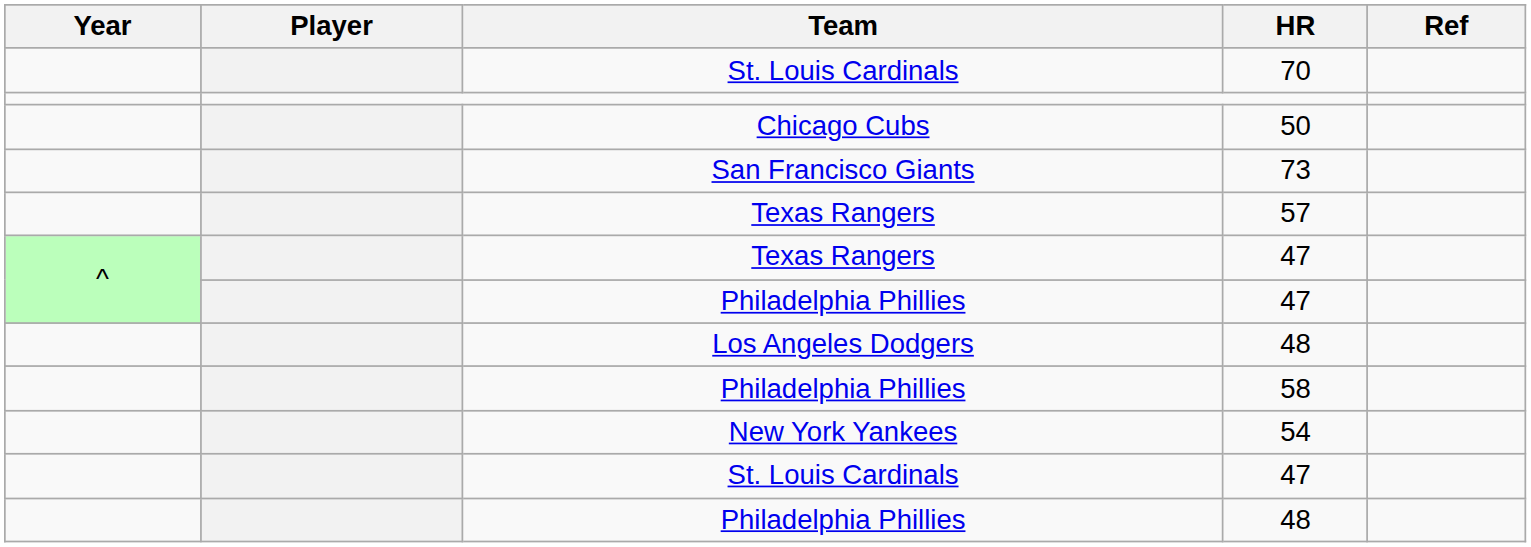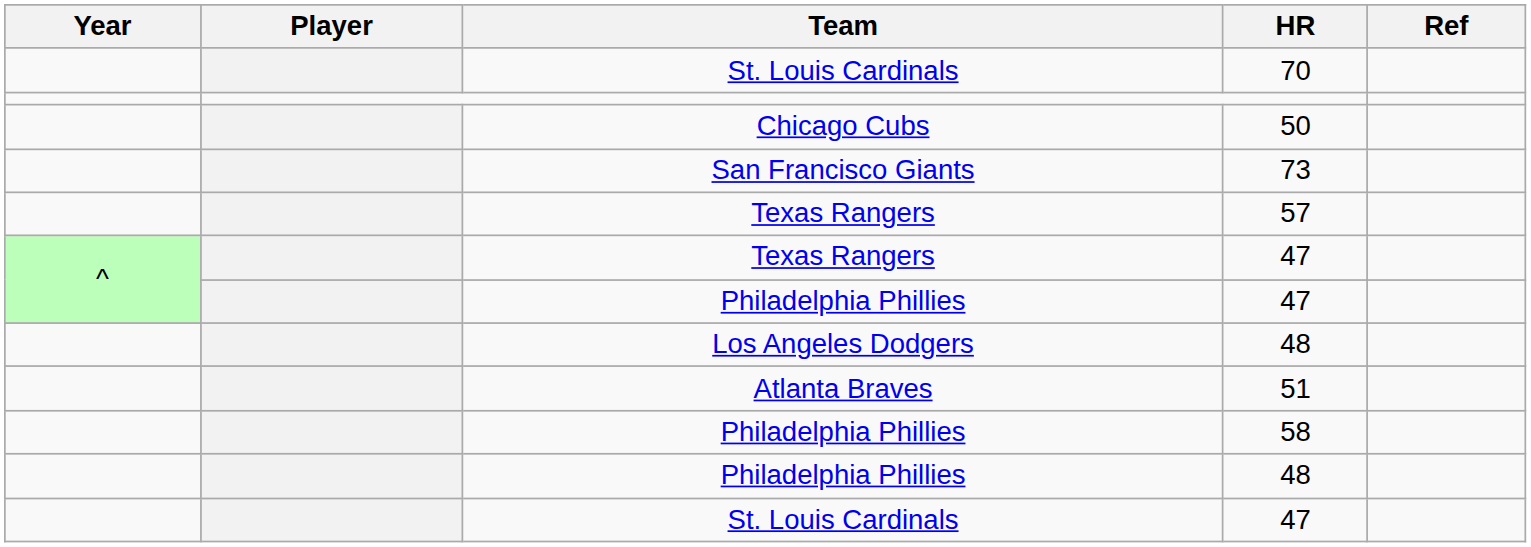+ row: (843, 388)
- row: (843, 431)
rows swapped: (843, 519) <-> (843, 475)
